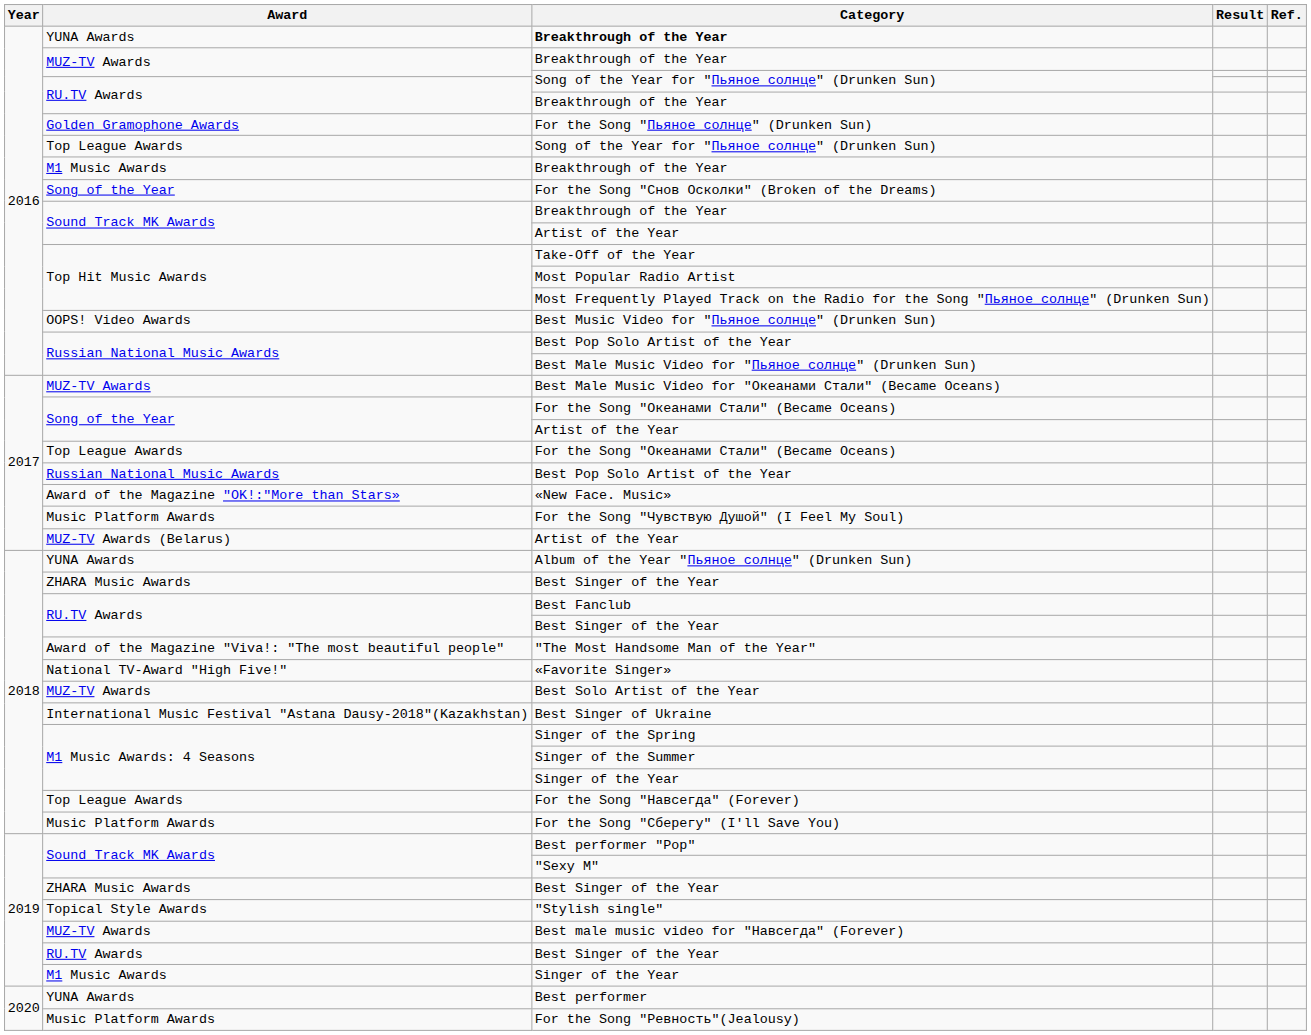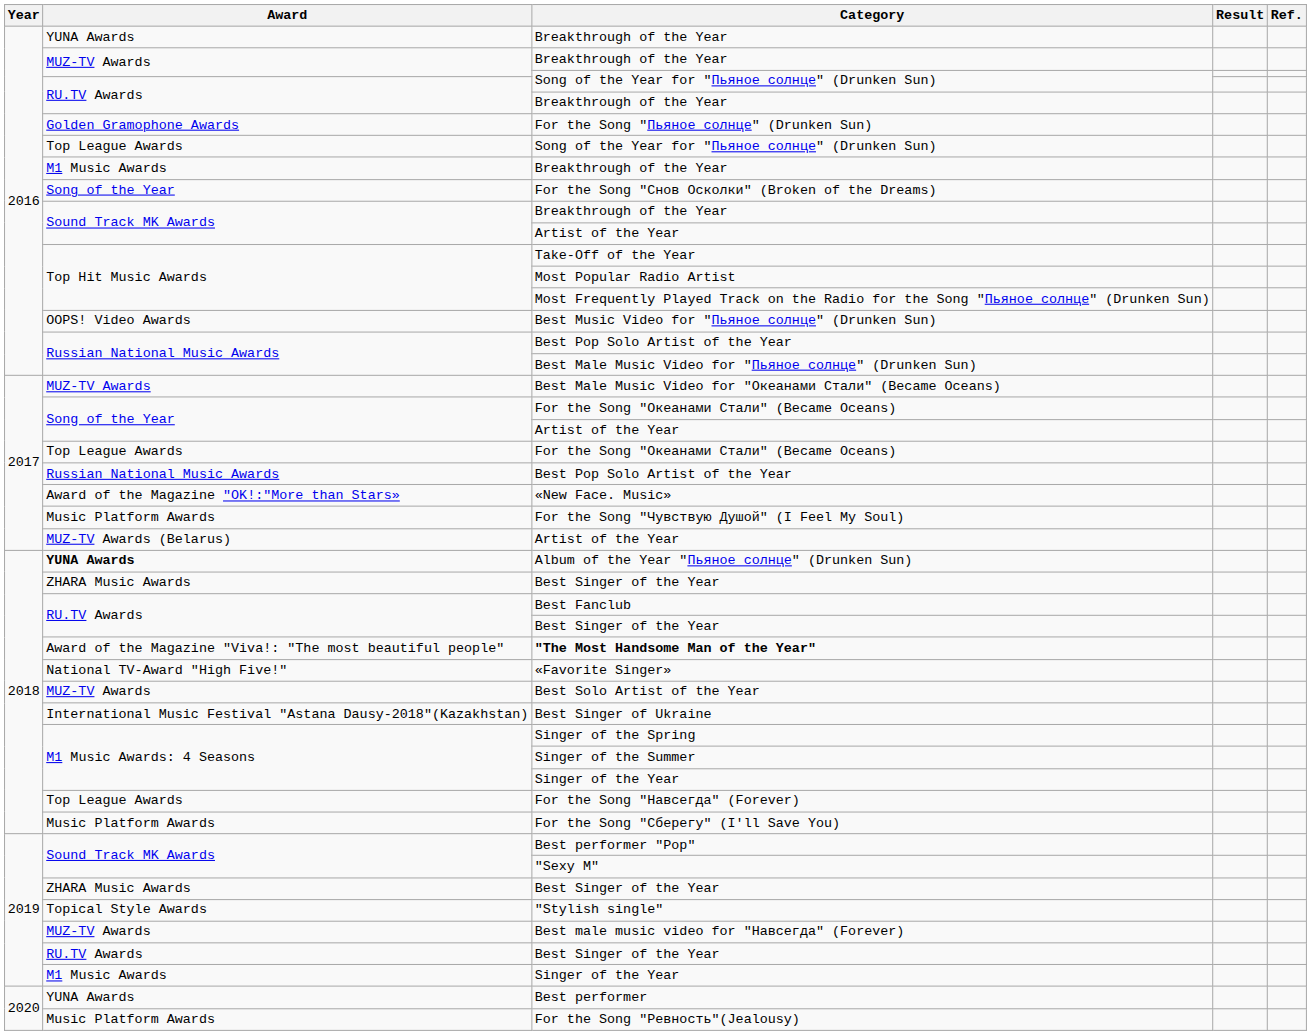(631, 37) bold -> (631, 37) normal
(90, 561) normal -> (90, 561) bold
(675, 648) normal -> (675, 648) bold
